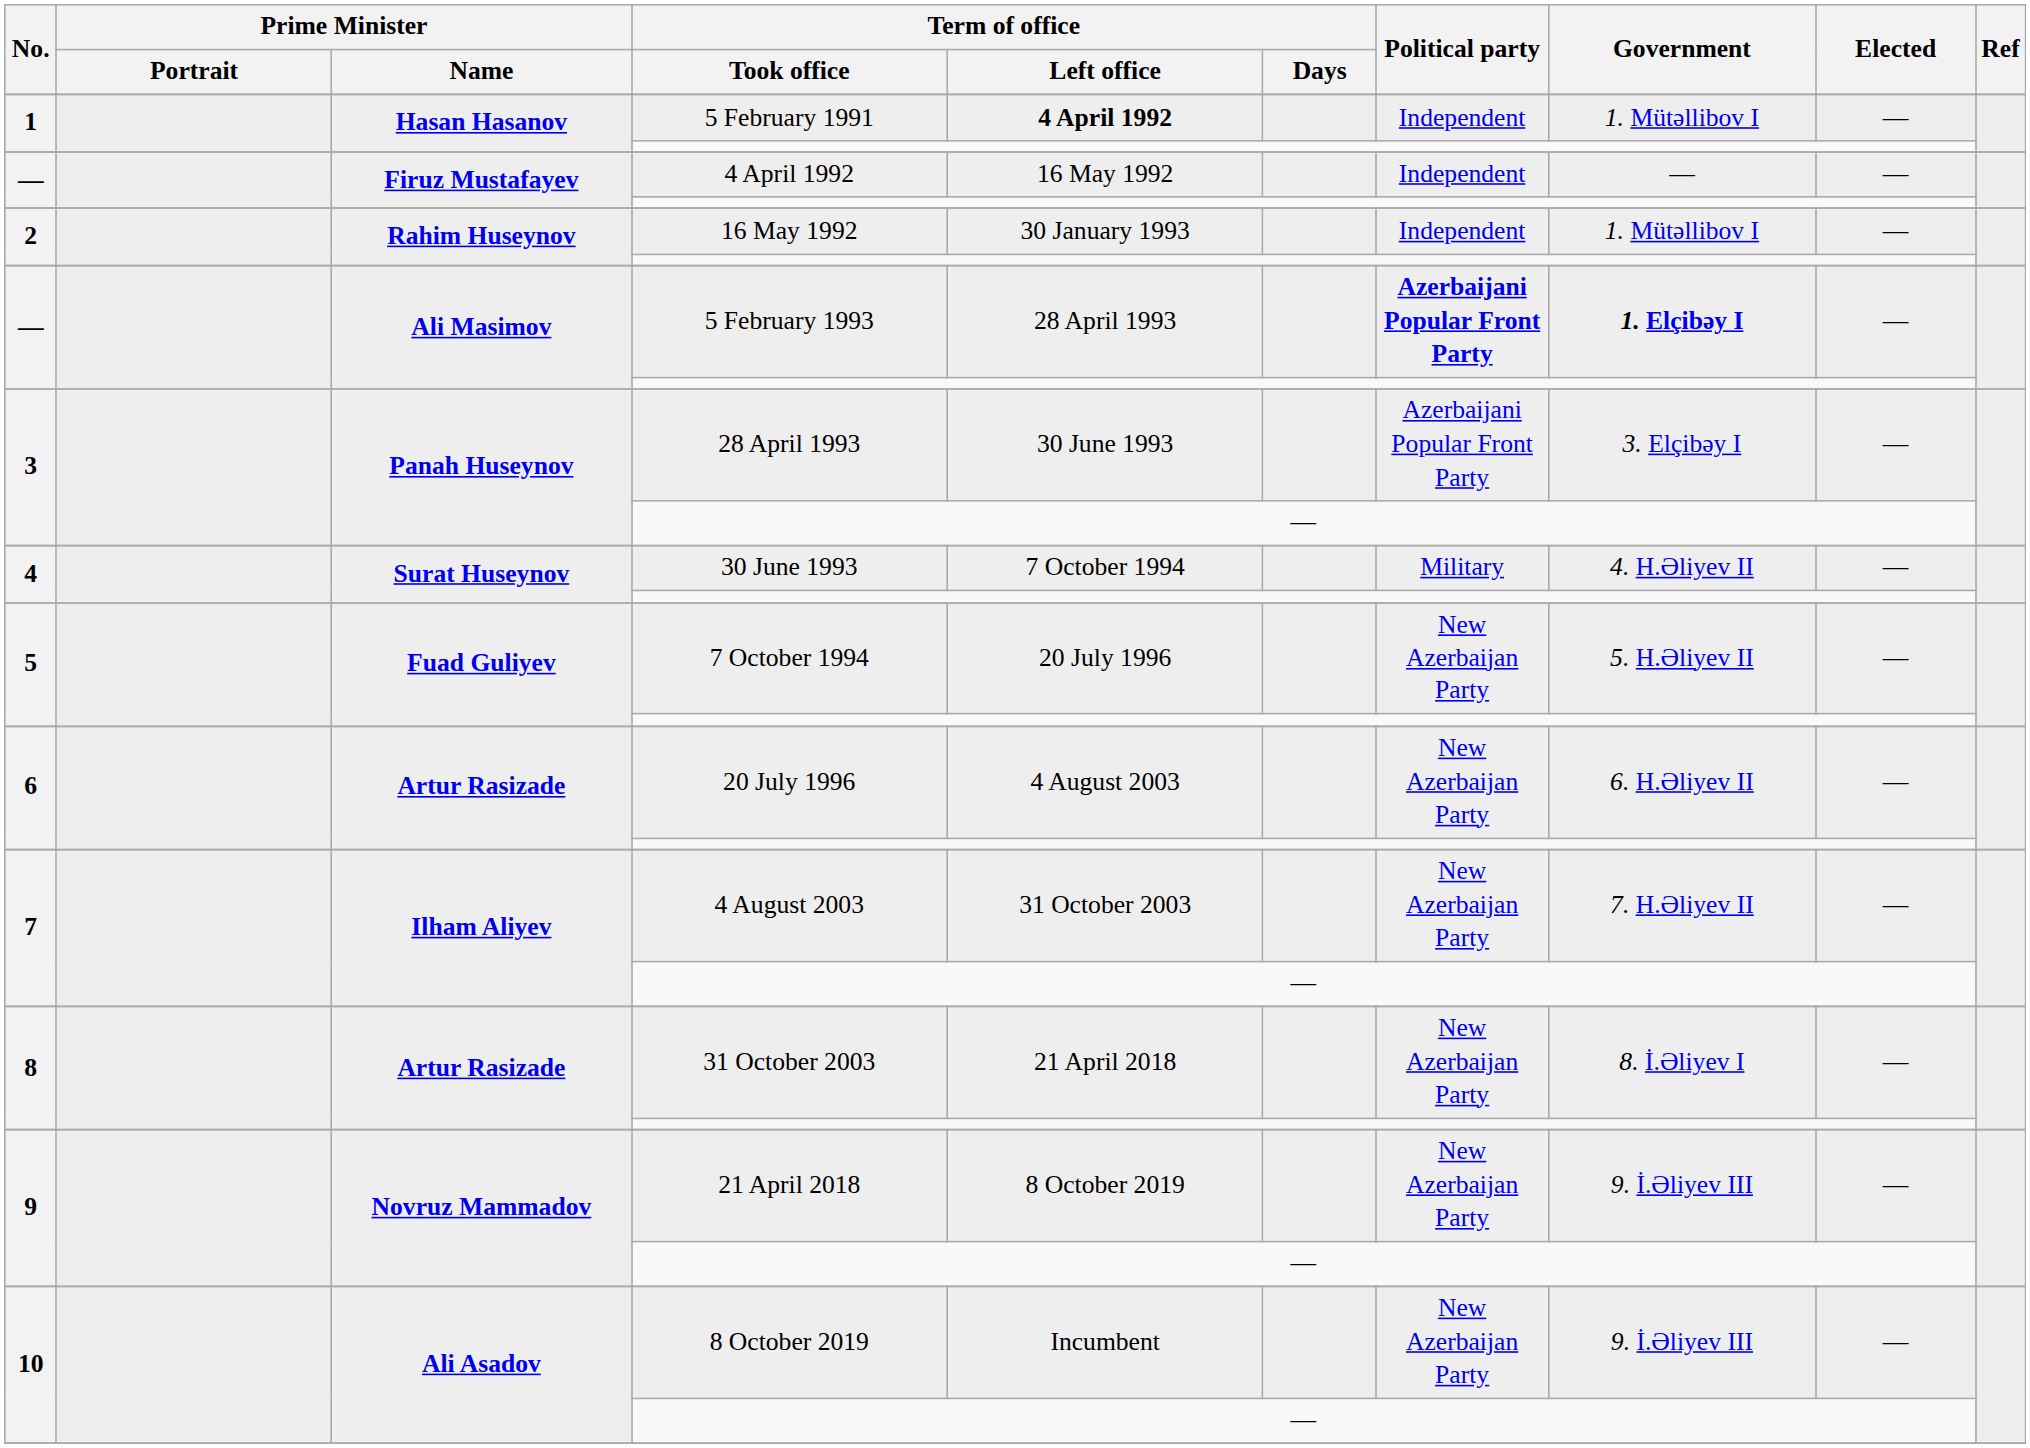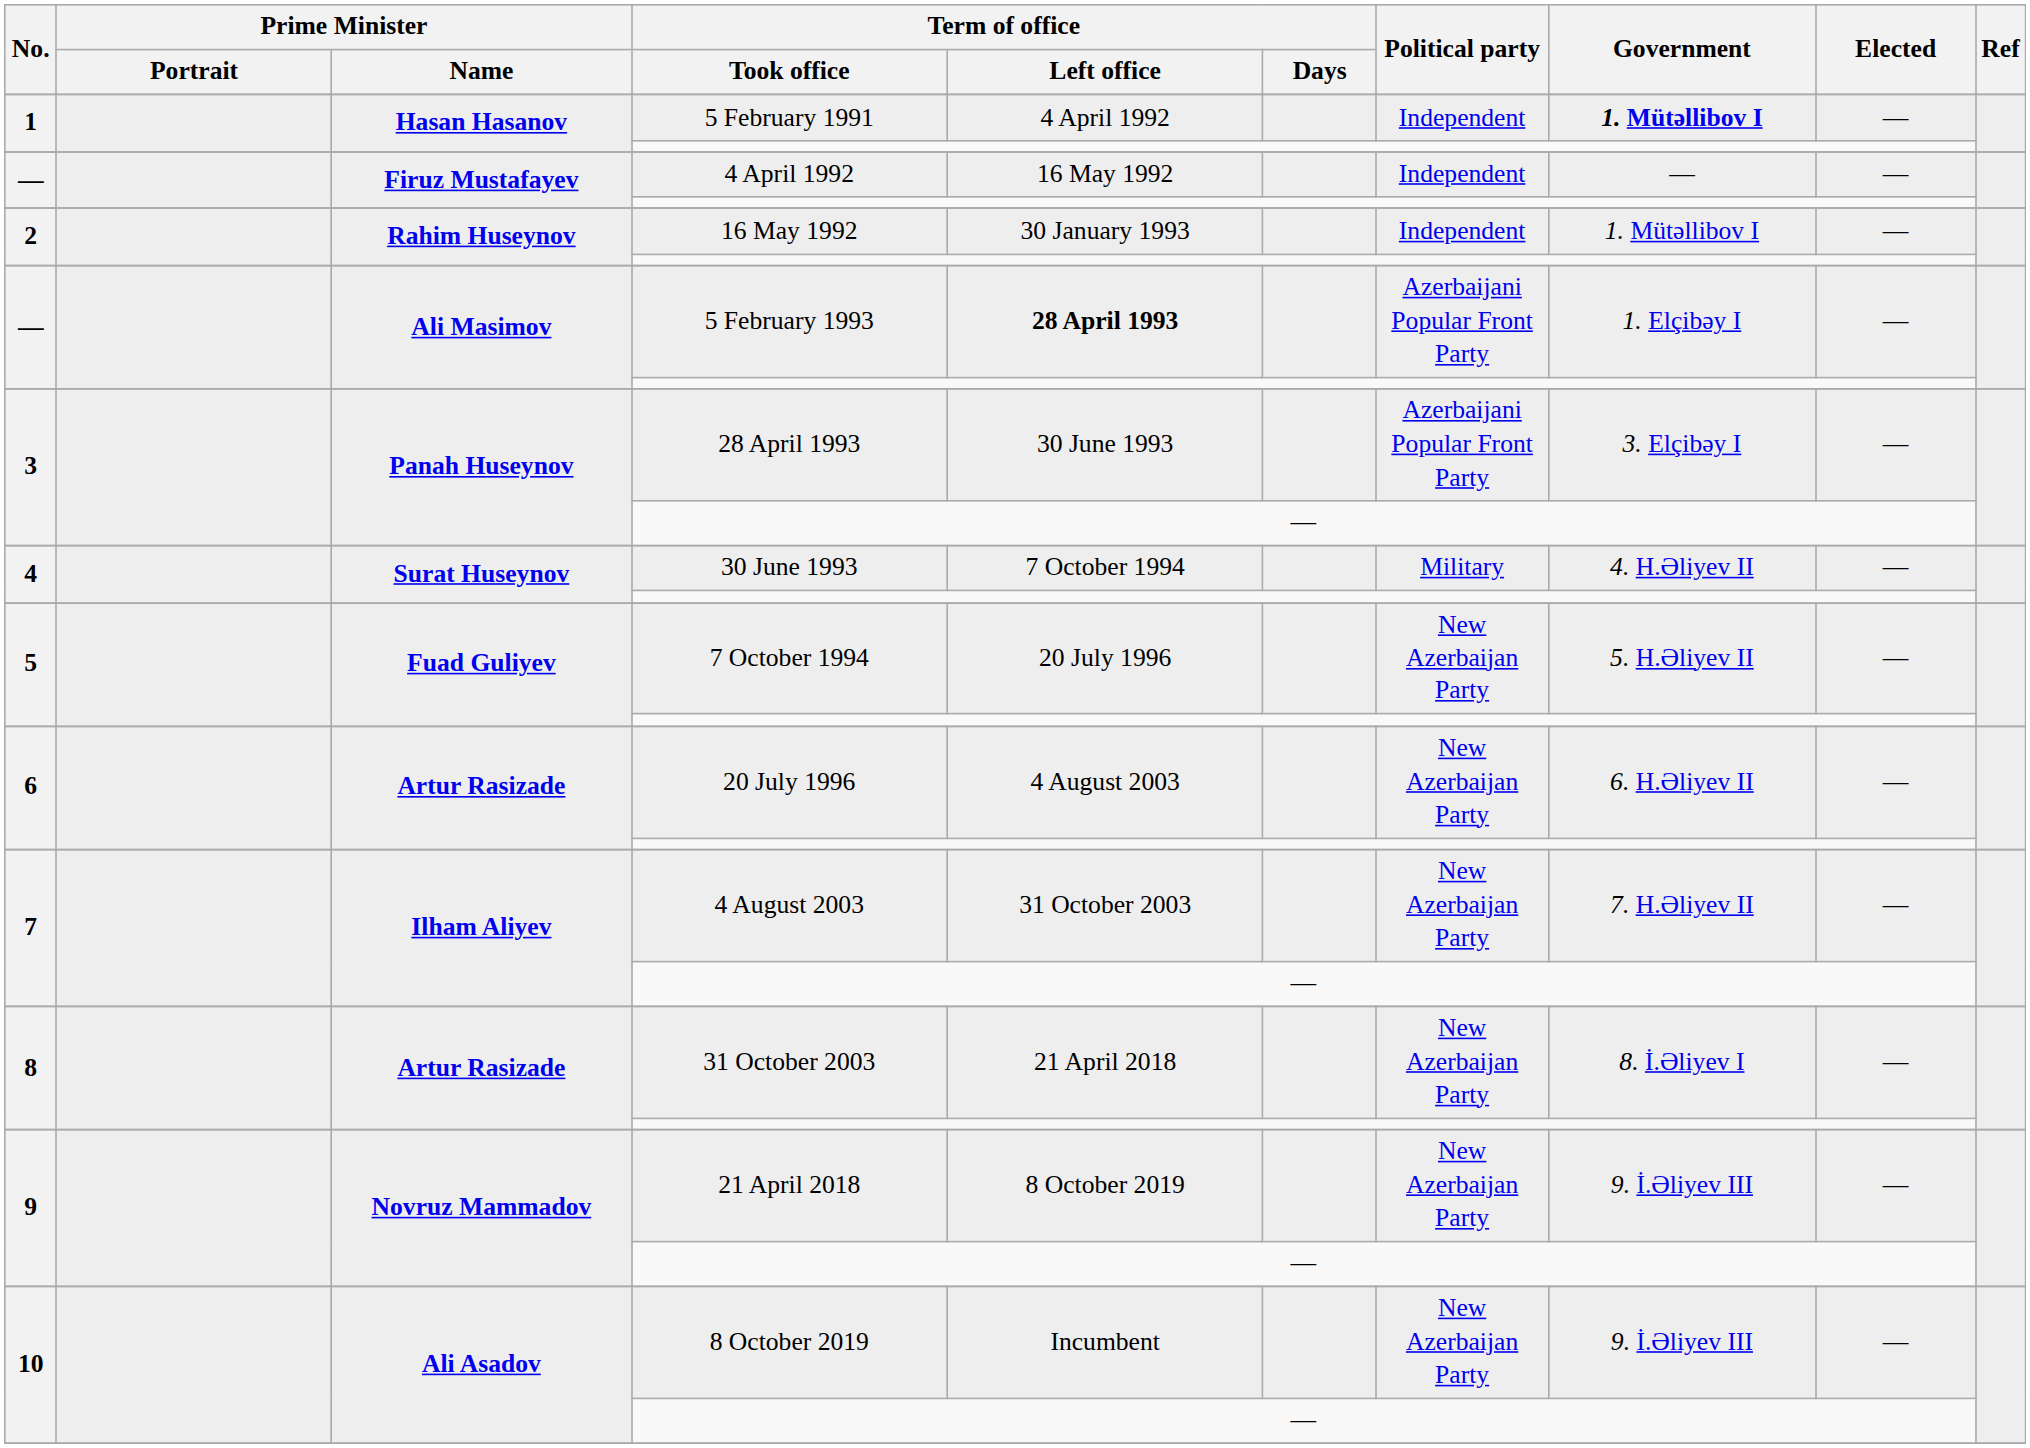(1105, 116) bold -> (1105, 116) normal
(1682, 116) normal -> (1682, 116) bold
(1105, 320) normal -> (1105, 320) bold
(1462, 320) bold -> (1462, 320) normal
(1682, 320) bold -> (1682, 320) normal
